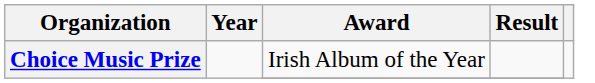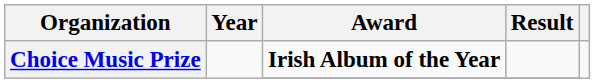(376, 59) normal -> (384, 59) bold
